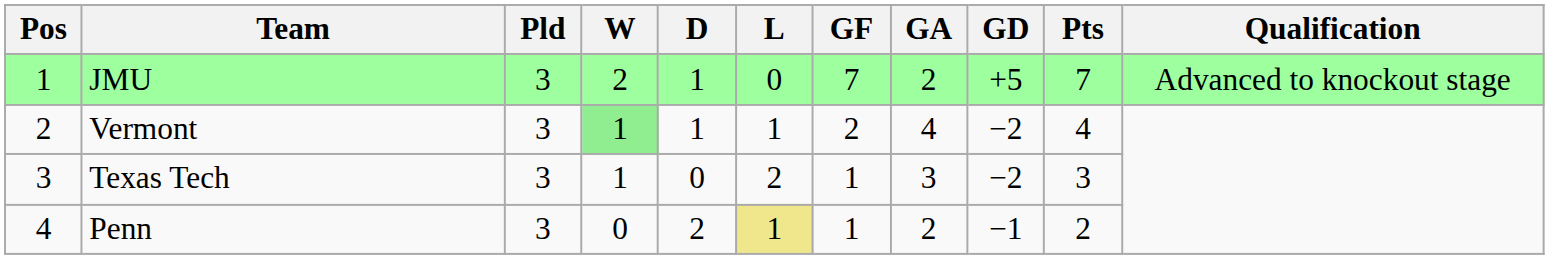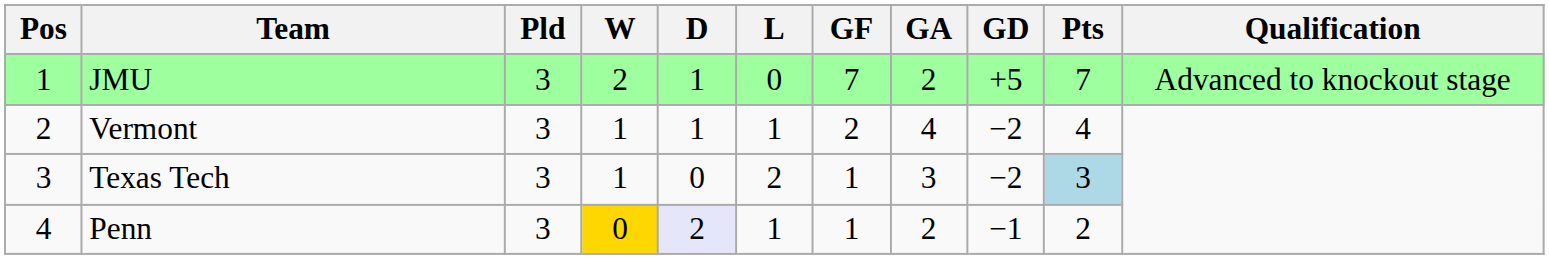(620, 128) lightgreen background -> (620, 128) no background
(1083, 178) no background -> (1083, 178) lightblue background
(620, 228) no background -> (620, 228) gold background
(697, 228) no background -> (697, 228) lavender background
(774, 228) khaki background -> (774, 228) no background
